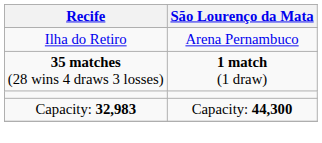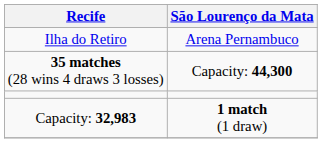(242, 71) 1 match (1 draw) -> (242, 71) Capacity: 44,300
(242, 109) Capacity: 44,300 -> (242, 117) 1 match (1 draw)
